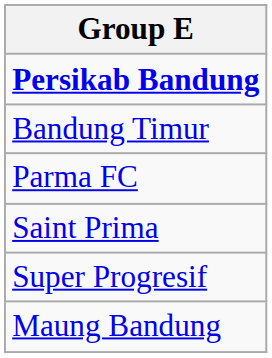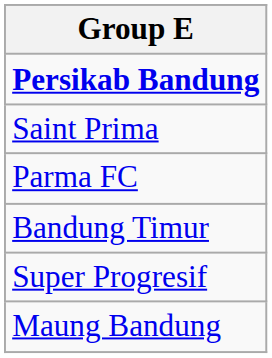(111, 128) Bandung Timur -> (85, 128) Saint Prima
(85, 227) Saint Prima -> (111, 227) Bandung Timur
